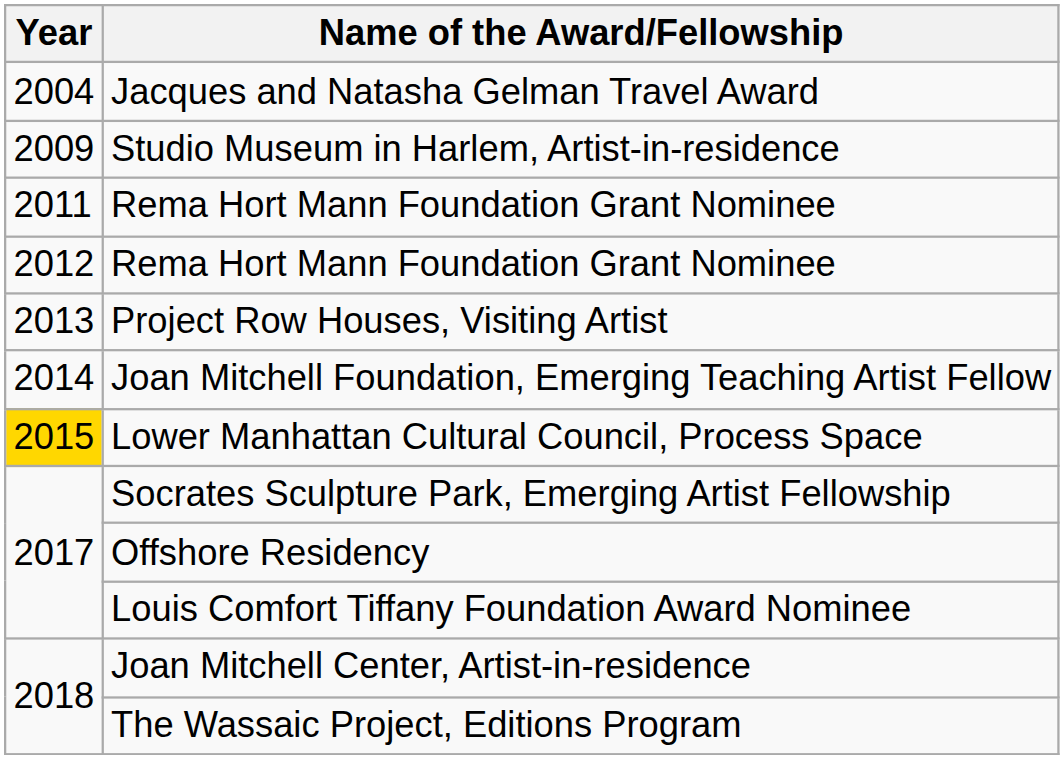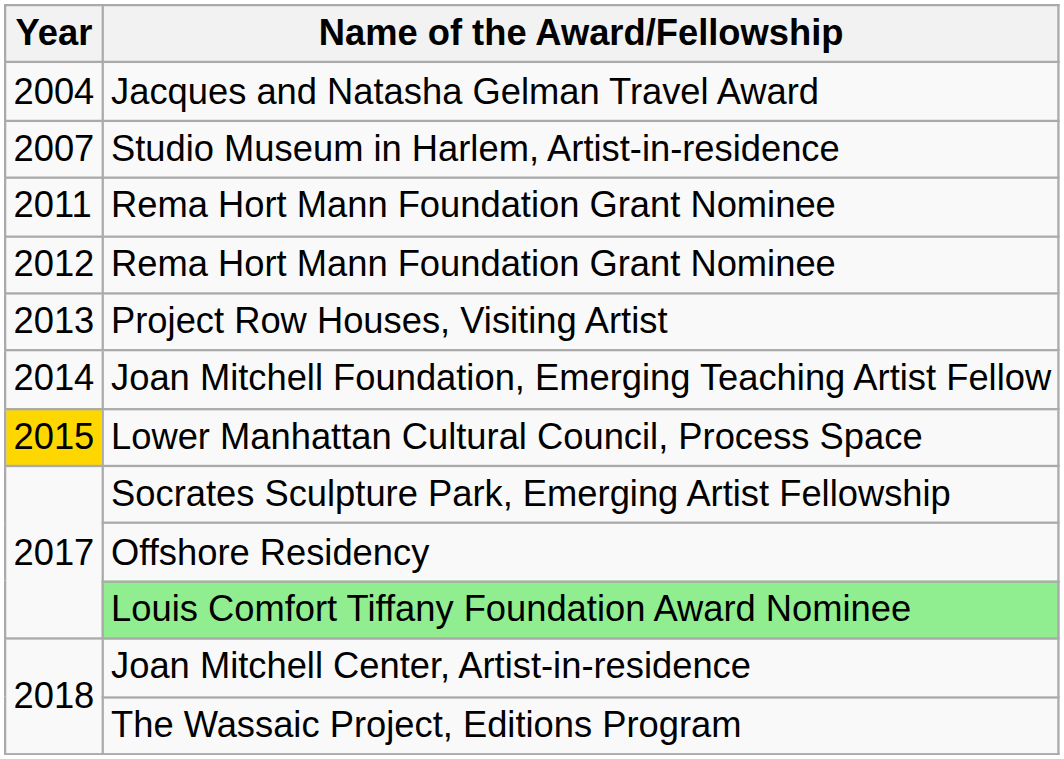(54, 148) 2009 -> (54, 148) 2007
(511, 609) no background -> (511, 609) lightgreen background
